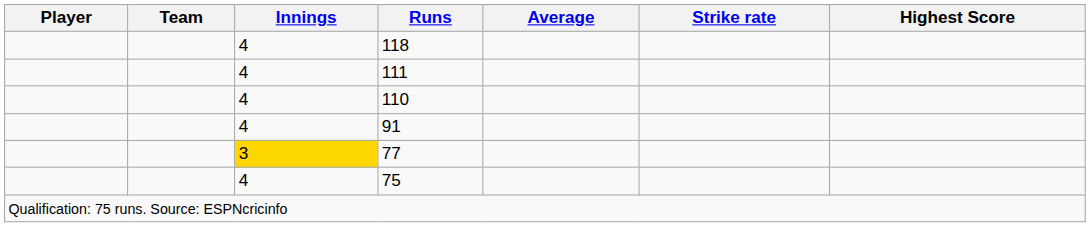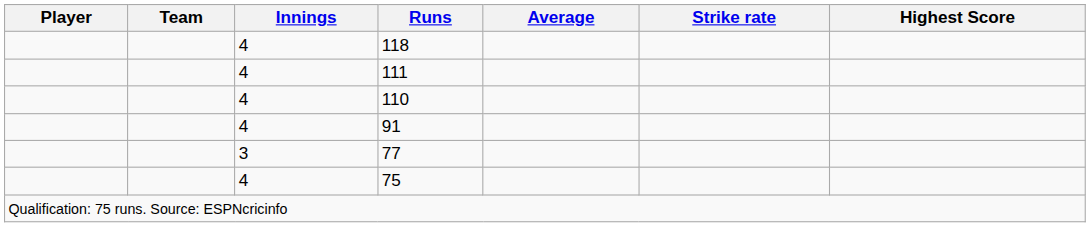(243, 153) gold background -> (243, 153) no background
